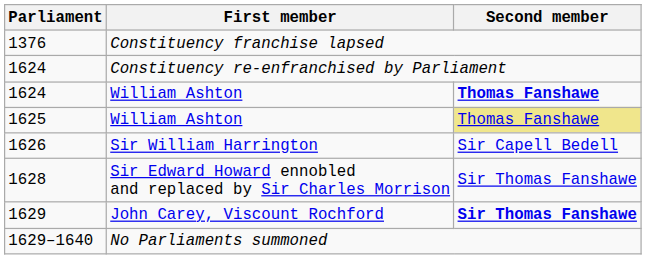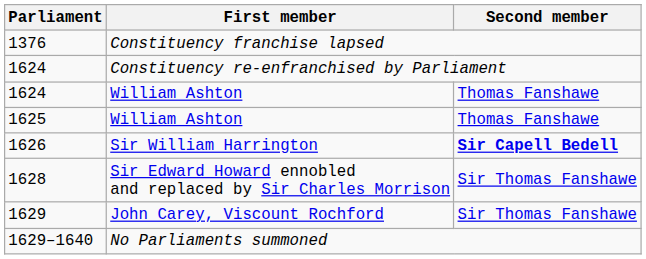(528, 94) bold -> (528, 94) normal
(528, 120) khaki background -> (528, 120) no background
(538, 146) normal -> (538, 146) bold
(547, 215) bold -> (547, 215) normal
